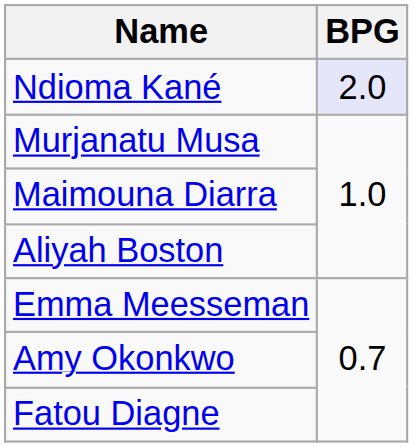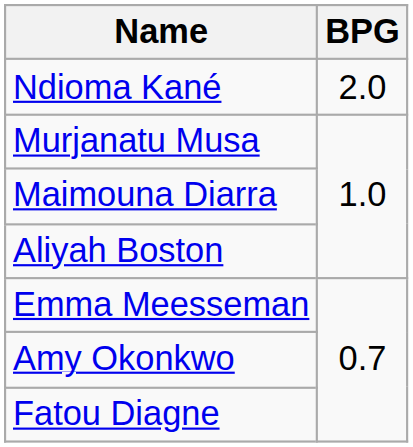(362, 86) lavender background -> (362, 86) no background
